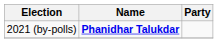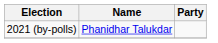(130, 29) bold -> (127, 29) normal
